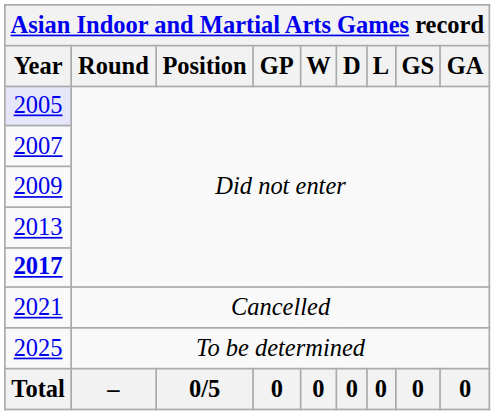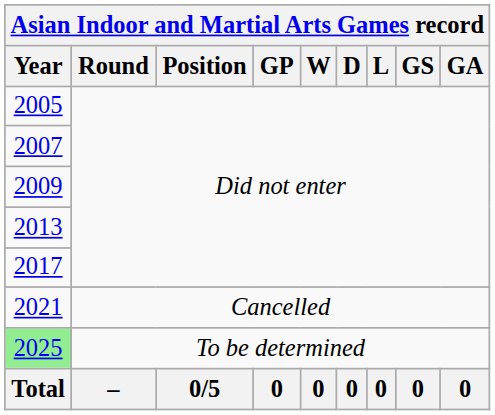(38, 105) lavender background -> (38, 105) no background
(38, 267) bold -> (38, 267) normal
(38, 348) no background -> (38, 348) lightgreen background
